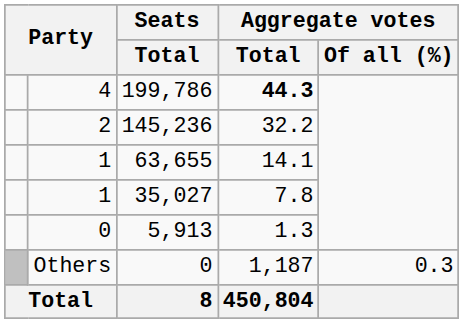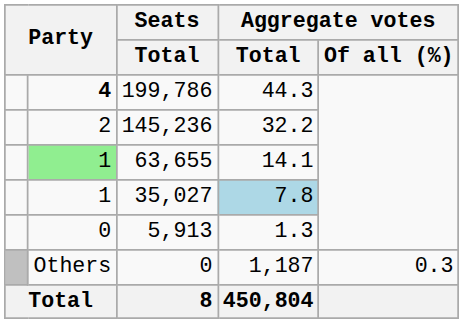(105, 92) normal -> (105, 92) bold
(288, 92) bold -> (288, 92) normal
(105, 162) no background -> (105, 162) lightgreen background
(294, 197) no background -> (294, 197) lightblue background
